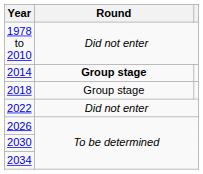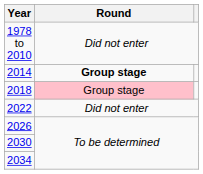(114, 91) no background -> (114, 91) pink background
